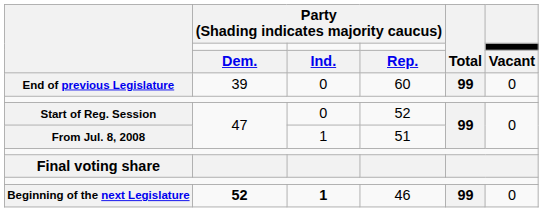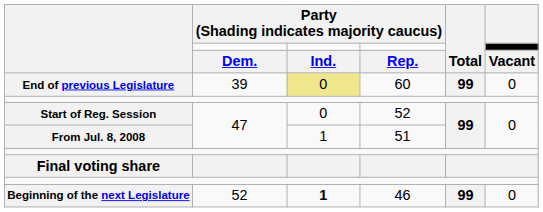(323, 84) no background -> (323, 84) khaki background
(240, 195) bold -> (240, 195) normal
